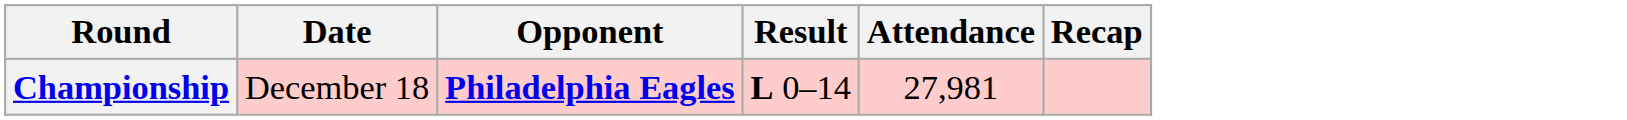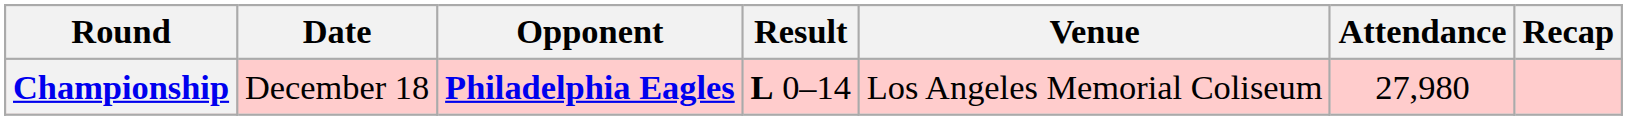+ column: (1095, 31)
(951, 86) 27,981 -> (1422, 86) 27,980
